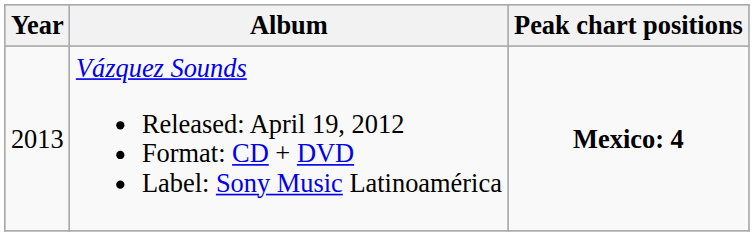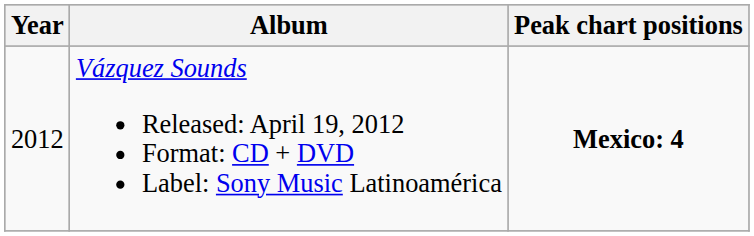(37, 138) 2013 -> (37, 138) 2012
